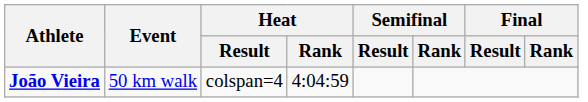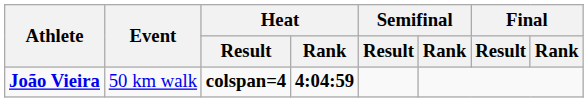(244, 82) normal -> (246, 82) bold
(320, 82) normal -> (325, 82) bold
